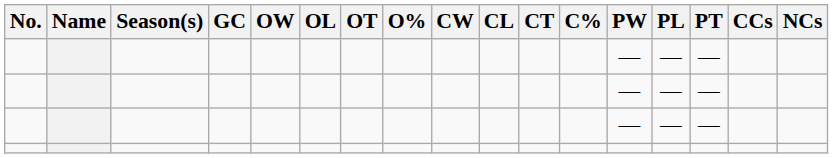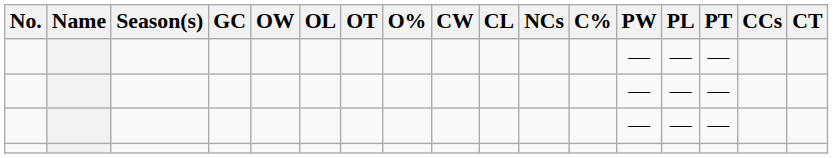columns swapped: (539, 21) <-> (803, 21)
